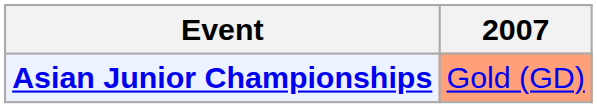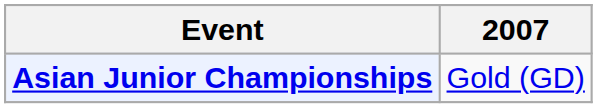(516, 77) lightsalmon background -> (516, 77) no background
